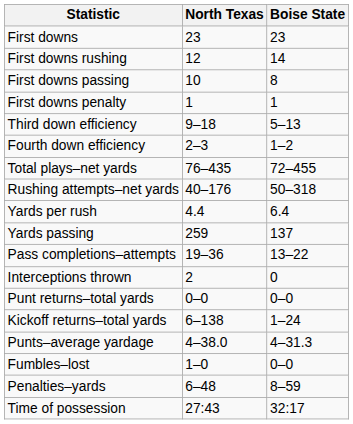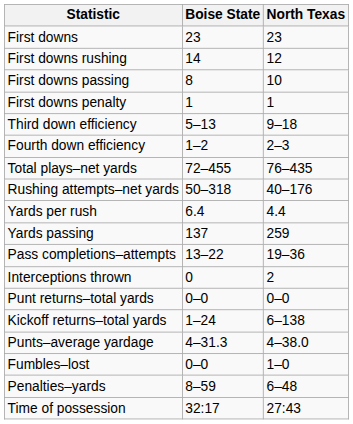columns swapped: (225, 15) <-> (308, 15)
